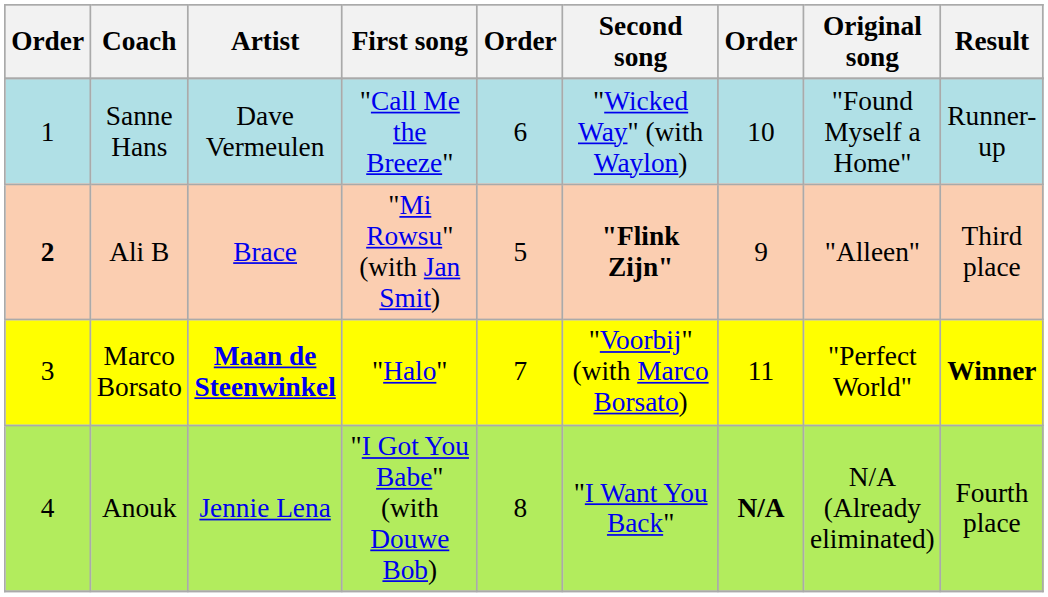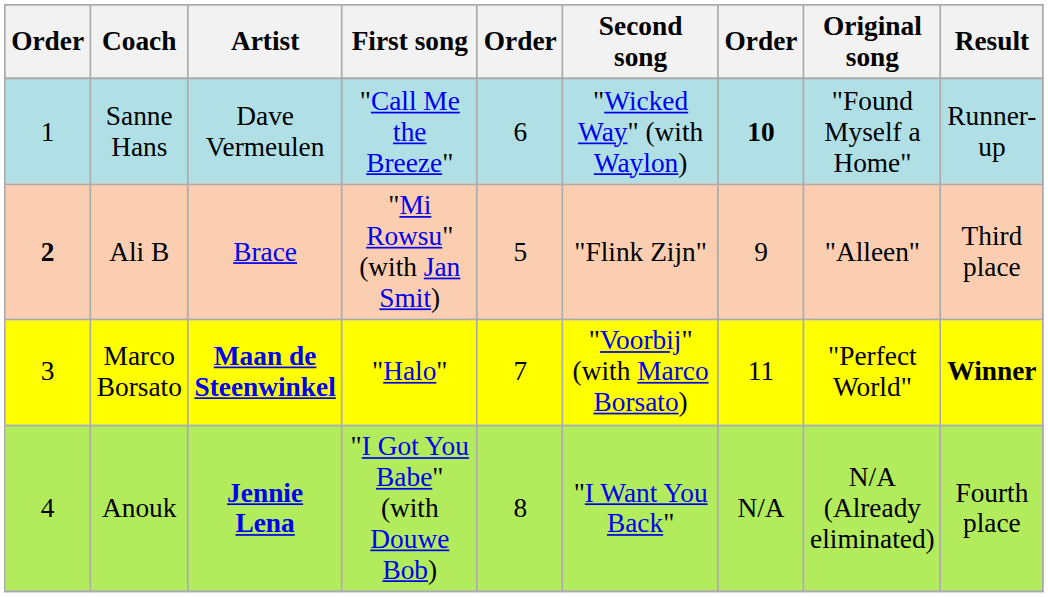(761, 131) normal -> (761, 131) bold
(641, 251) bold -> (641, 251) normal
(265, 507) normal -> (265, 507) bold
(761, 507) bold -> (761, 507) normal
